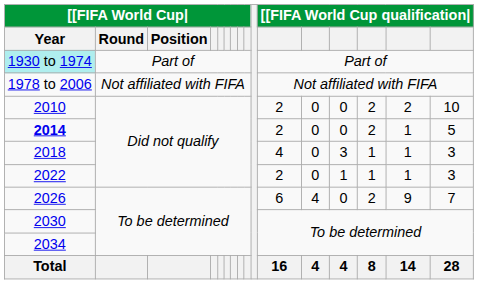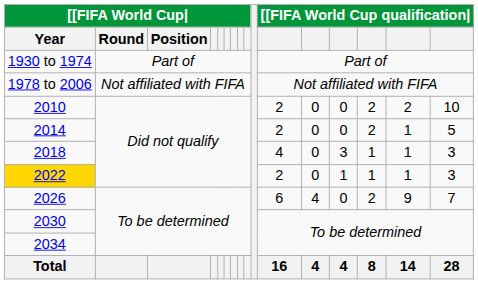(50, 61) paleturquoise background -> (50, 61) no background
(50, 130) bold -> (50, 130) normal
(50, 175) no background -> (50, 175) gold background
